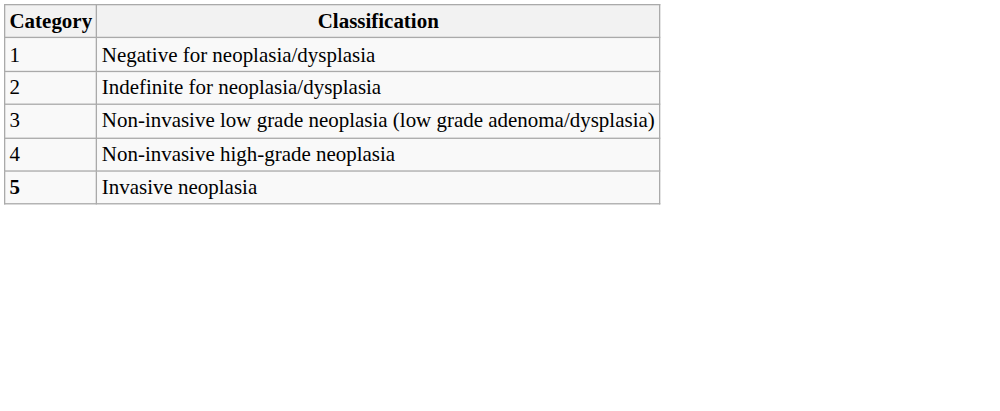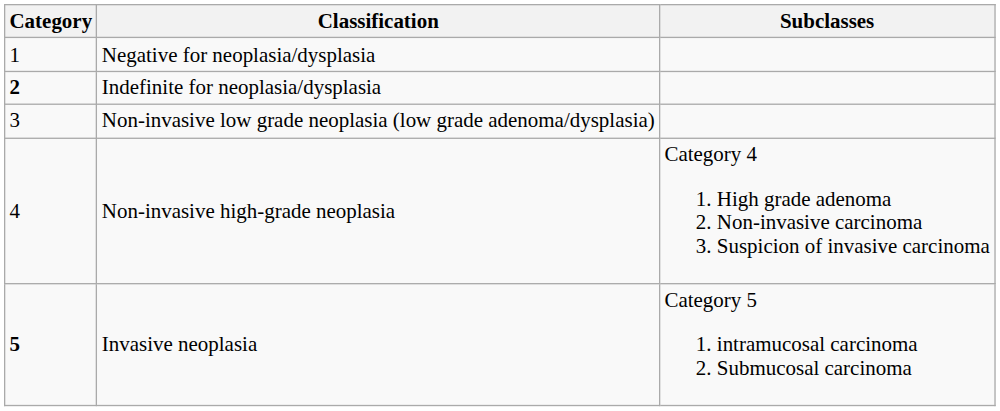+ column: (827, 21)
(15, 87) normal -> (15, 87) bold
